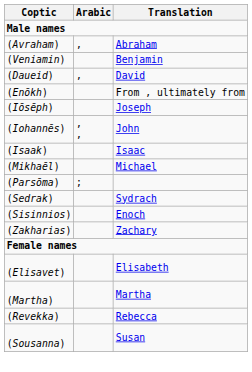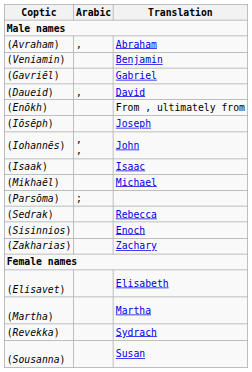+ row: (33, 76)
(136, 198) Sydrach -> (136, 214) Rebecca
(136, 316) Rebecca -> (136, 332) Sydrach
